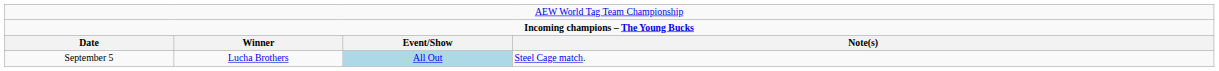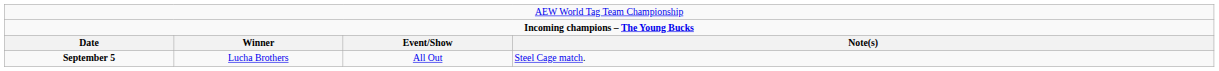(89, 58) normal -> (89, 58) bold
(428, 58) lightblue background -> (428, 58) no background
